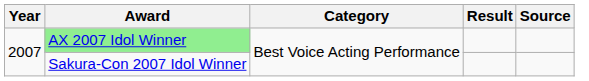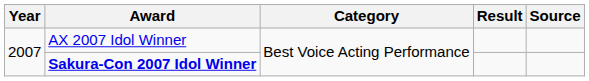(117, 40) lightgreen background -> (117, 40) no background
(147, 64) normal -> (152, 64) bold
